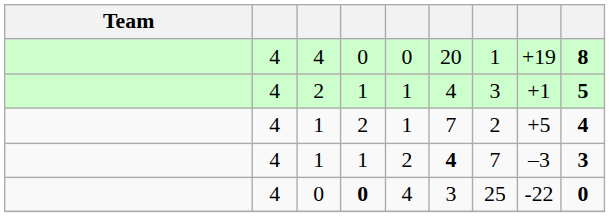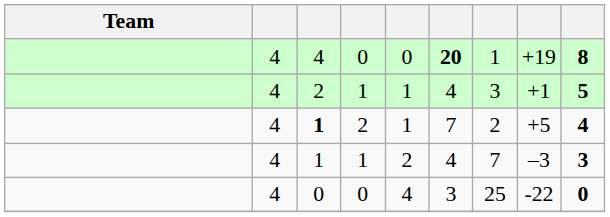(451, 56) normal -> (451, 56) bold
(319, 125) normal -> (319, 125) bold
(451, 159) bold -> (451, 159) normal
(363, 194) bold -> (363, 194) normal
